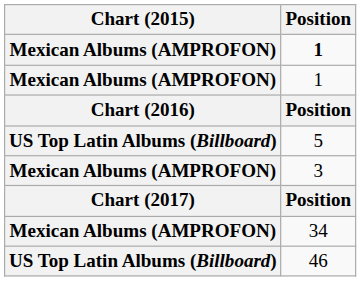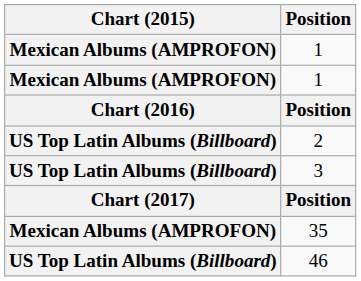(318, 49) bold -> (318, 49) normal
(318, 140) 5 -> (318, 140) 2
(143, 170) Mexican Albums (AMPROFON) -> (143, 170) US Top Latin Albums (Billboard)
(318, 230) 34 -> (318, 230) 35
